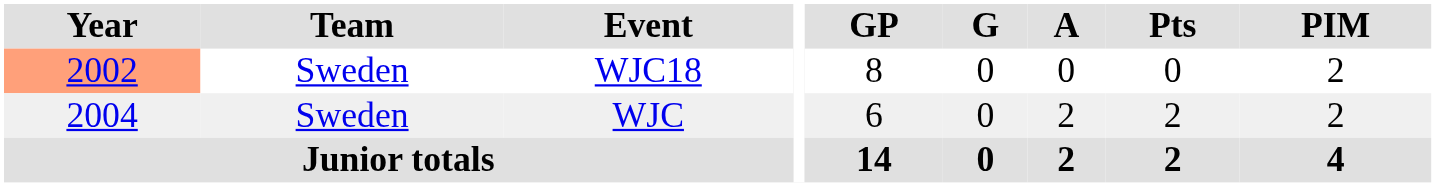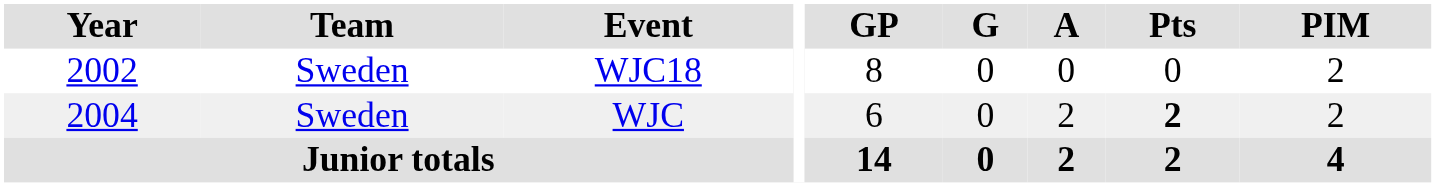(102, 70) lightsalmon background -> (102, 70) no background
(1173, 114) normal -> (1173, 114) bold
